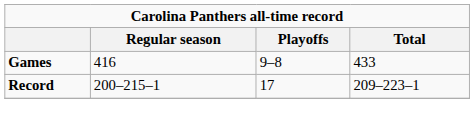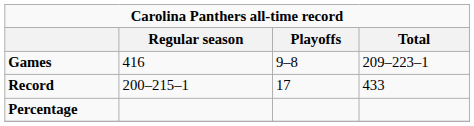(364, 62) 433 -> (396, 62) 209–223–1
(387, 86) 209–223–1 -> (373, 86) 433
+ row: (43, 109)
